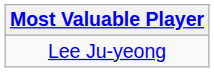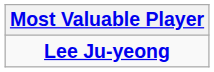(107, 50) normal -> (107, 50) bold
